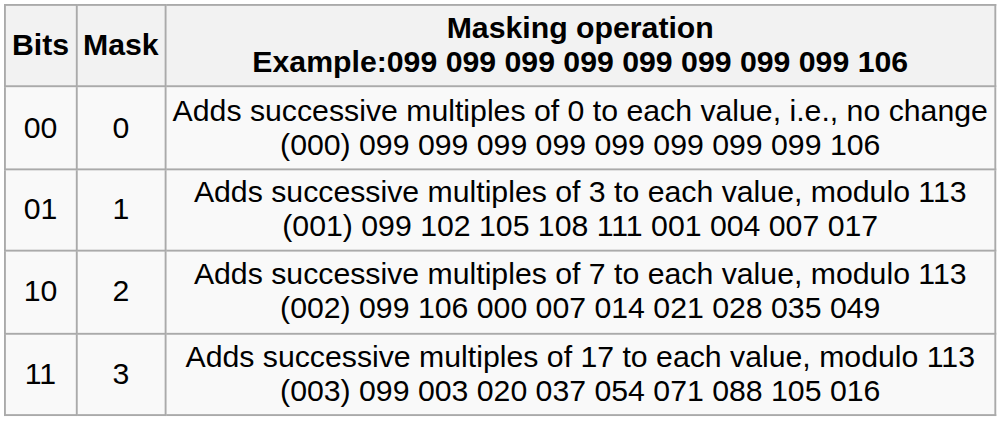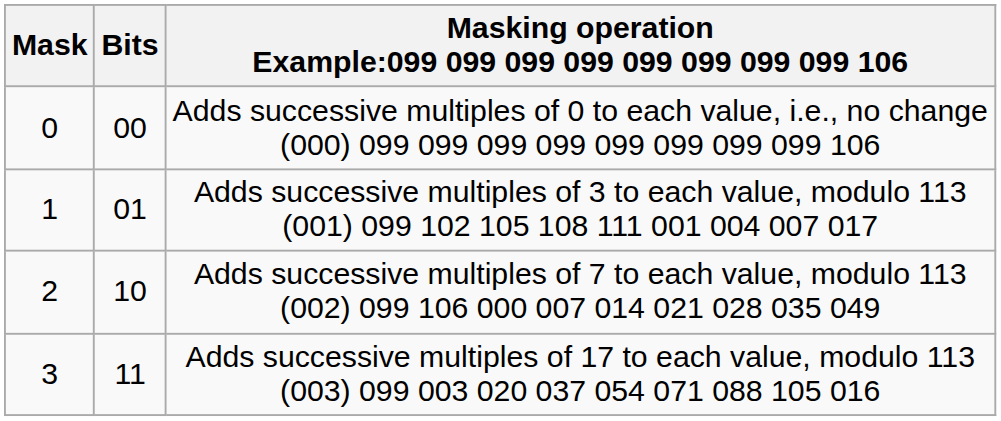columns swapped: (121, 45) <-> (40, 45)
